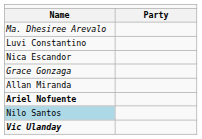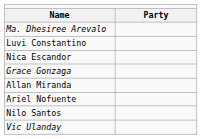(41, 99) bold -> (41, 99) normal
(34, 113) lightblue background -> (34, 113) no background
(34, 127) bold -> (34, 127) normal
